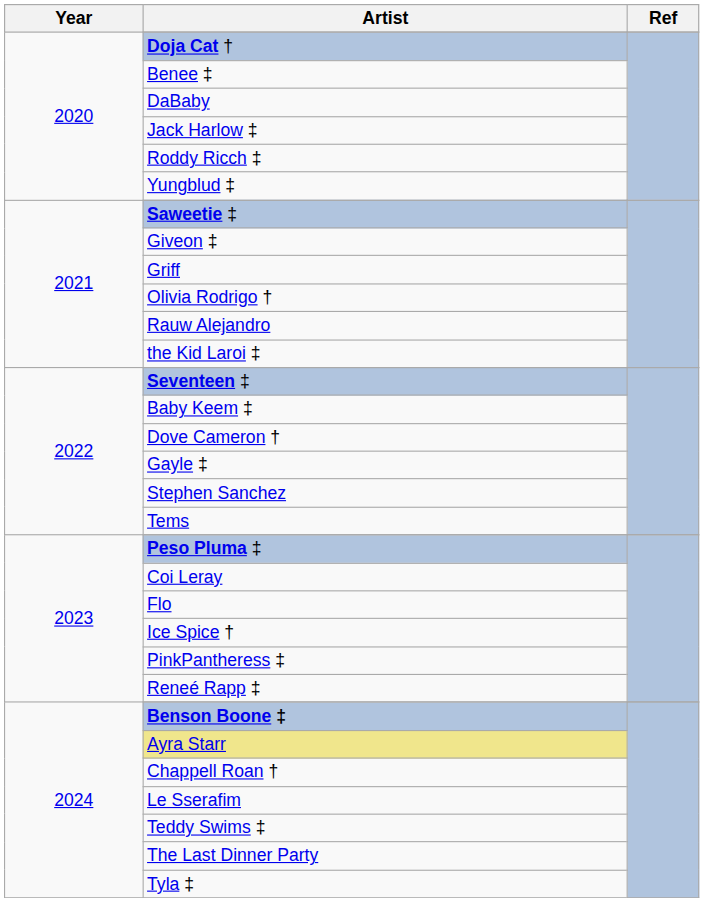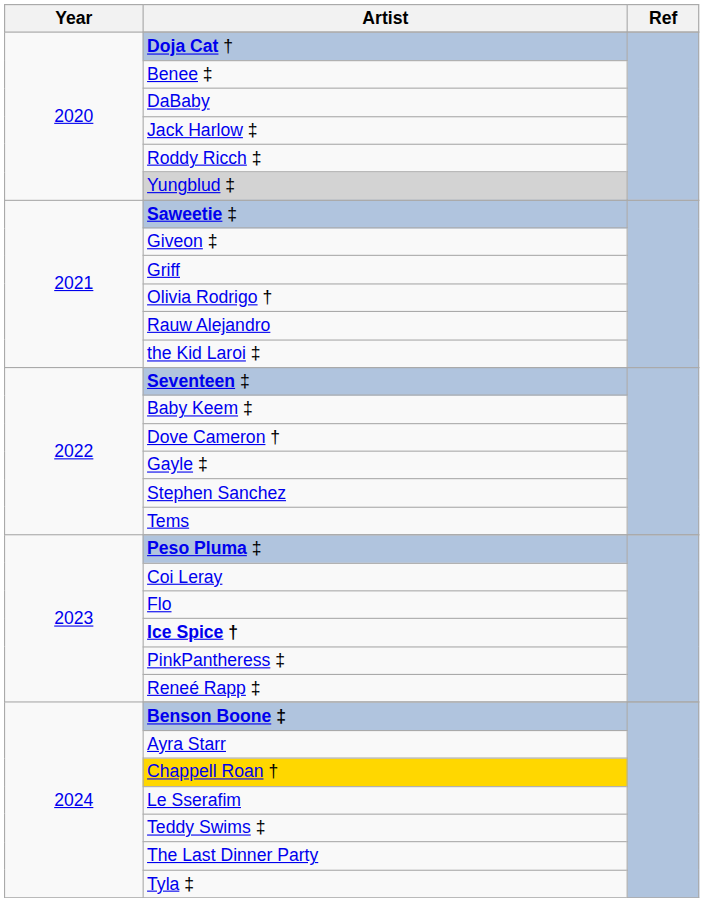(191, 185) no background -> (191, 185) lightgrey background
(191, 632) normal -> (193, 632) bold
(187, 744) khaki background -> (187, 744) no background
(213, 772) no background -> (213, 772) gold background
